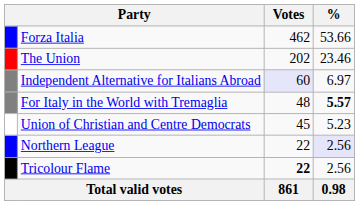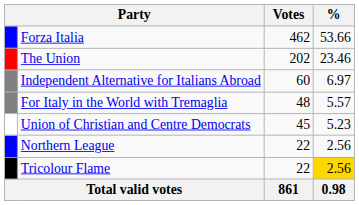(303, 80) lavender background -> (303, 80) no background
(339, 102) bold -> (339, 102) normal
(339, 146) lavender background -> (339, 146) no background
(303, 168) bold -> (303, 168) normal
(339, 168) no background -> (339, 168) gold background
